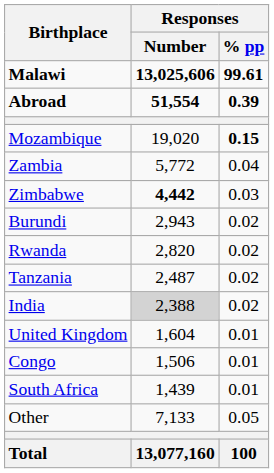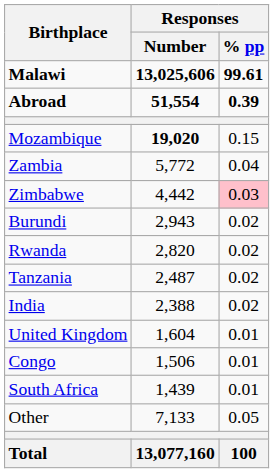(175, 138) normal -> (175, 138) bold
(244, 138) bold -> (244, 138) normal
(175, 194) bold -> (175, 194) normal
(244, 194) no background -> (244, 194) pink background
(175, 305) lightgrey background -> (175, 305) no background
